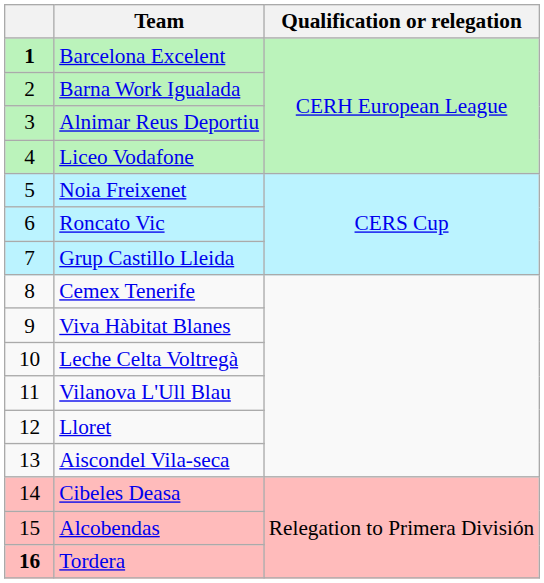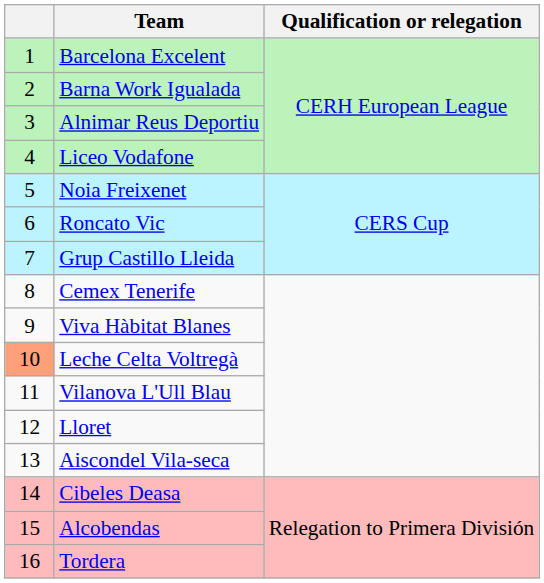(30, 55) bold -> (30, 55) normal
(30, 358) no background -> (30, 358) lightsalmon background
(30, 561) bold -> (30, 561) normal
